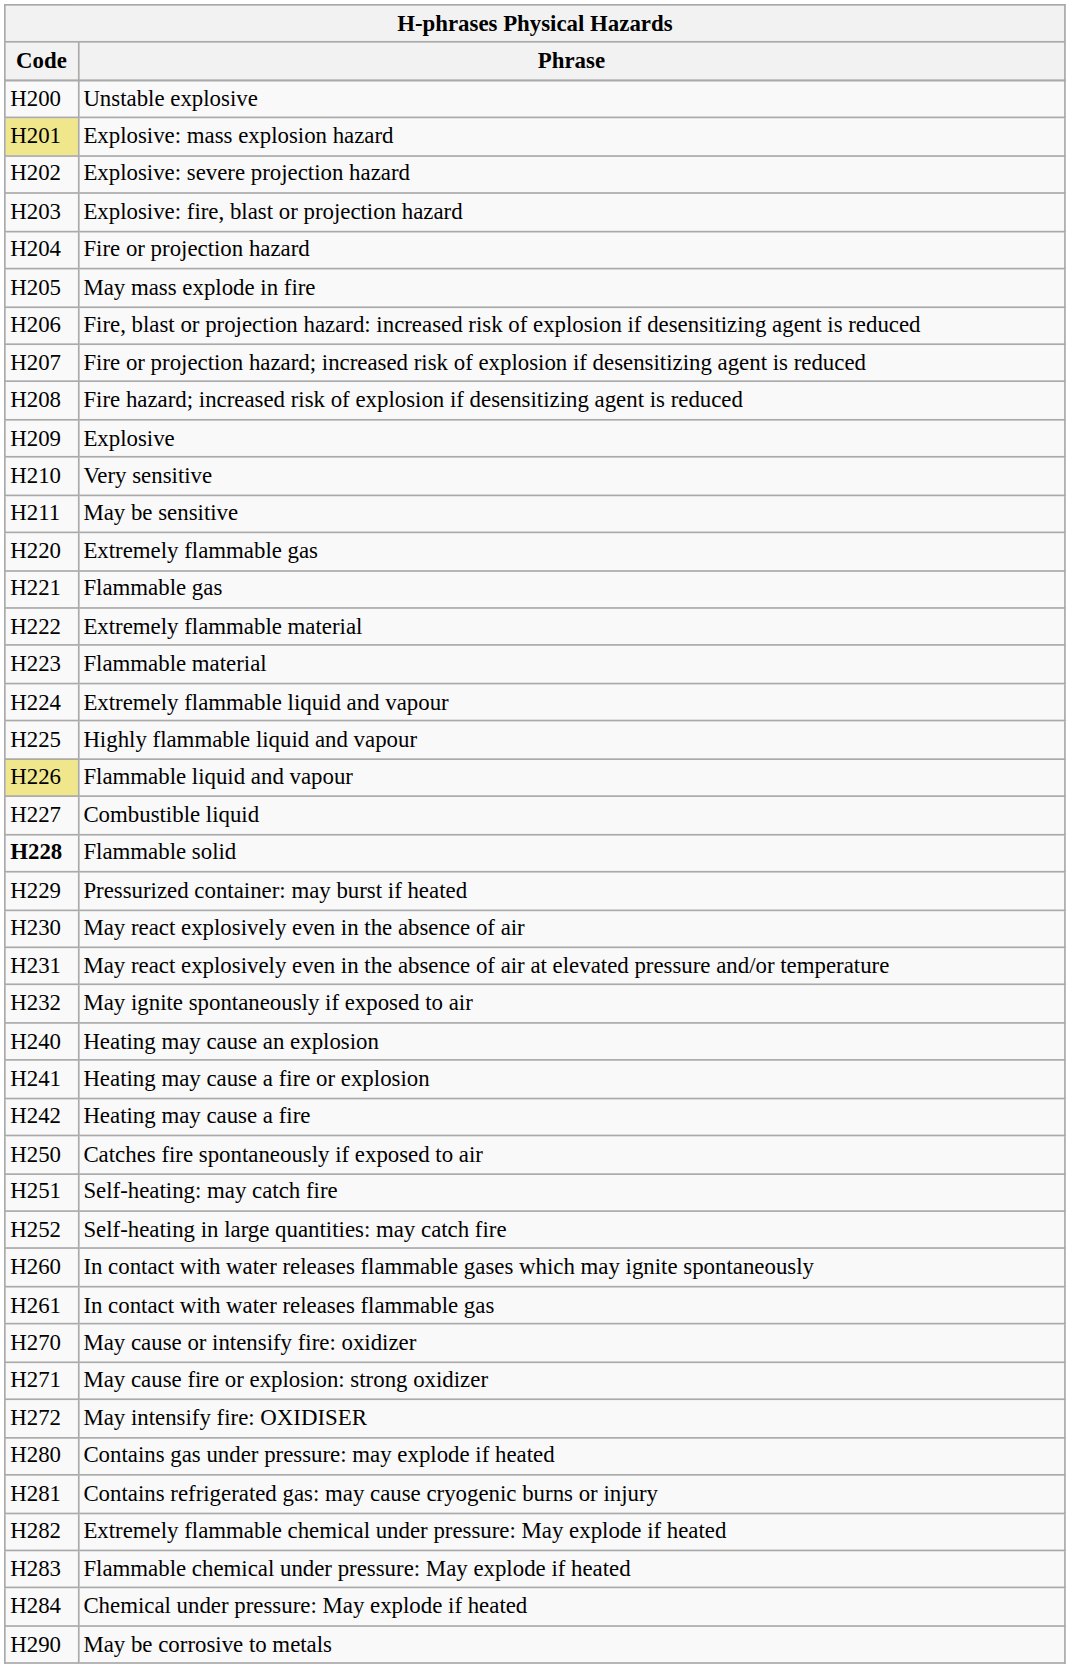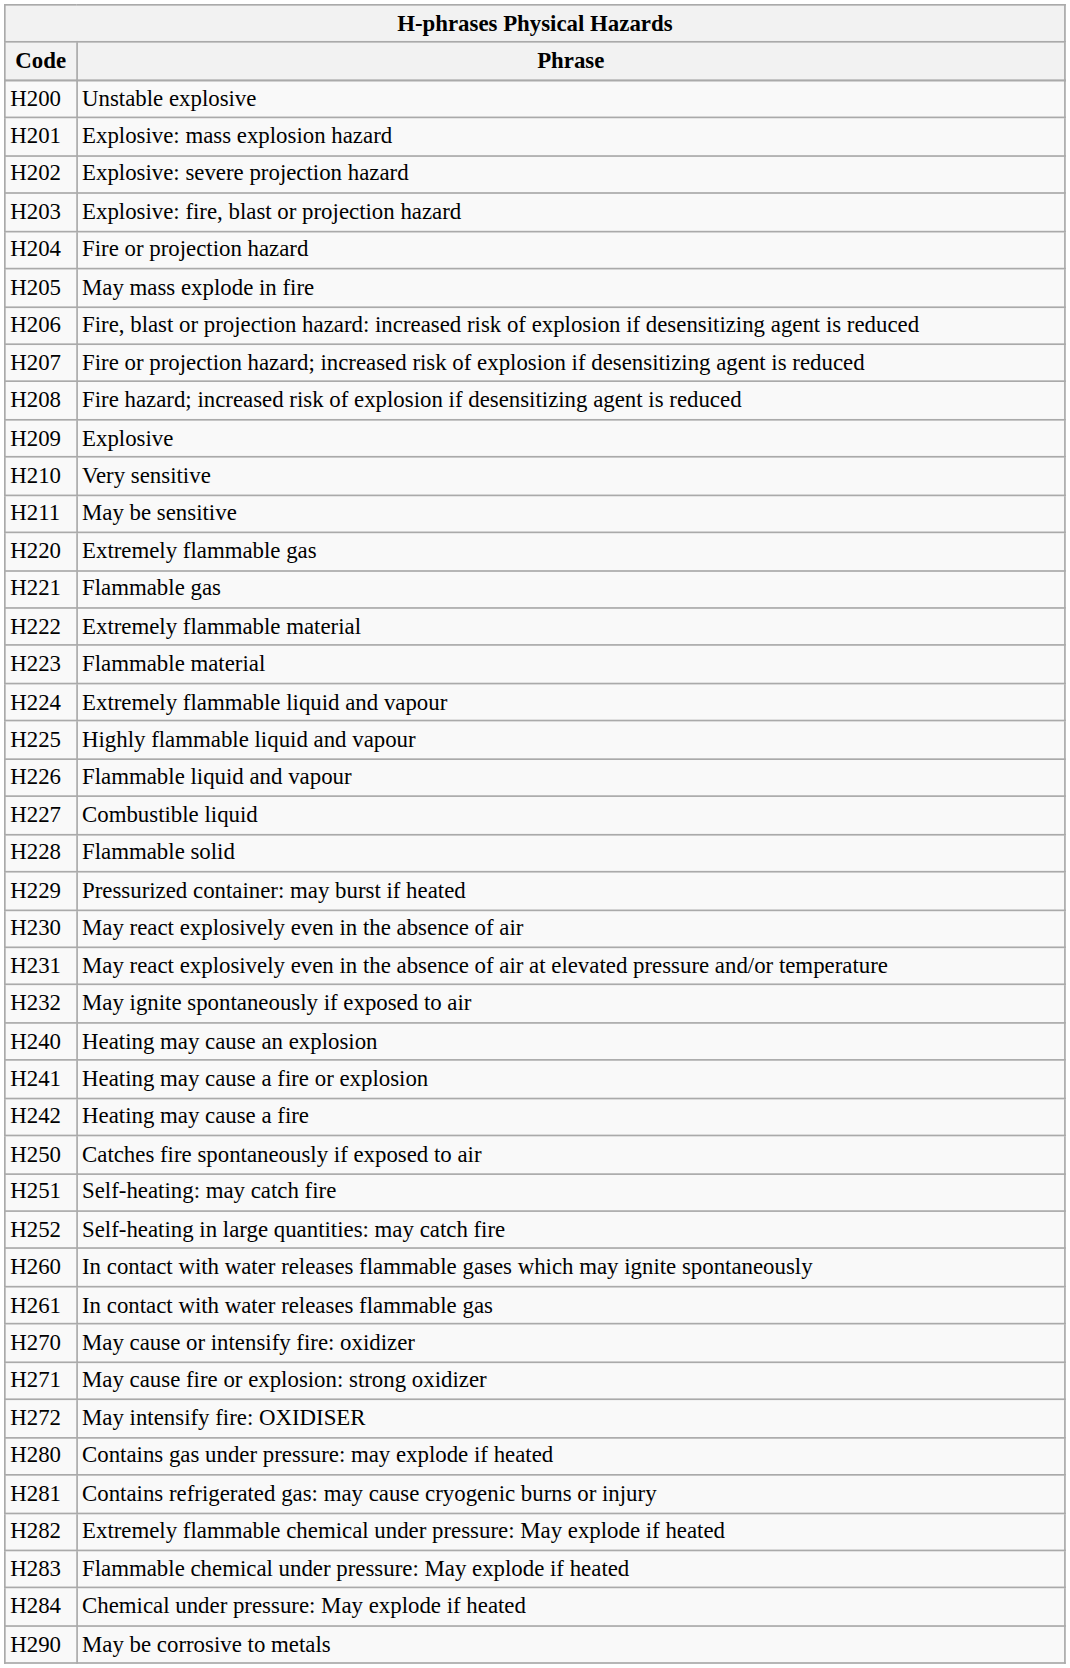(36, 136) khaki background -> (36, 136) no background
(36, 776) khaki background -> (36, 776) no background
(36, 852) bold -> (36, 852) normal
